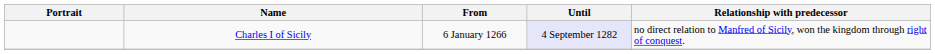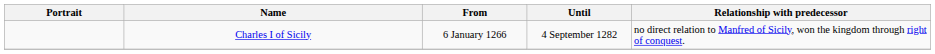(579, 35) lavender background -> (579, 35) no background
